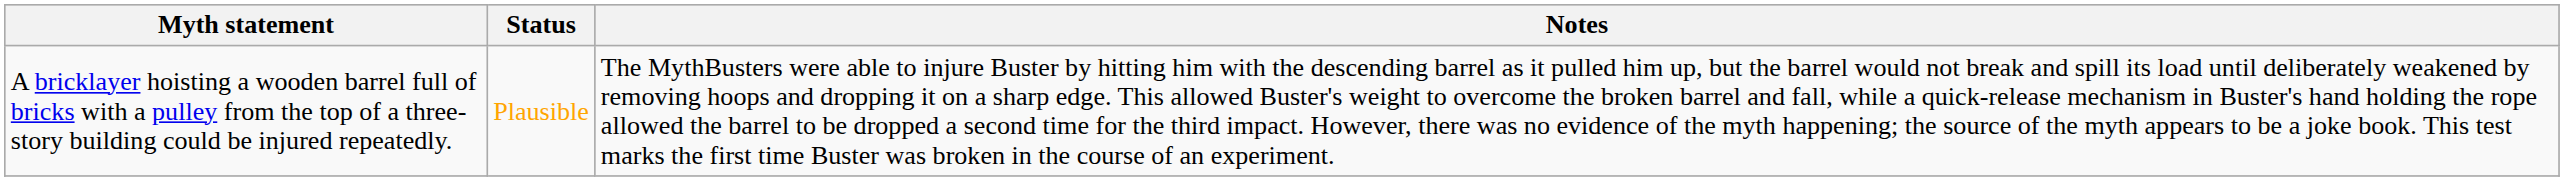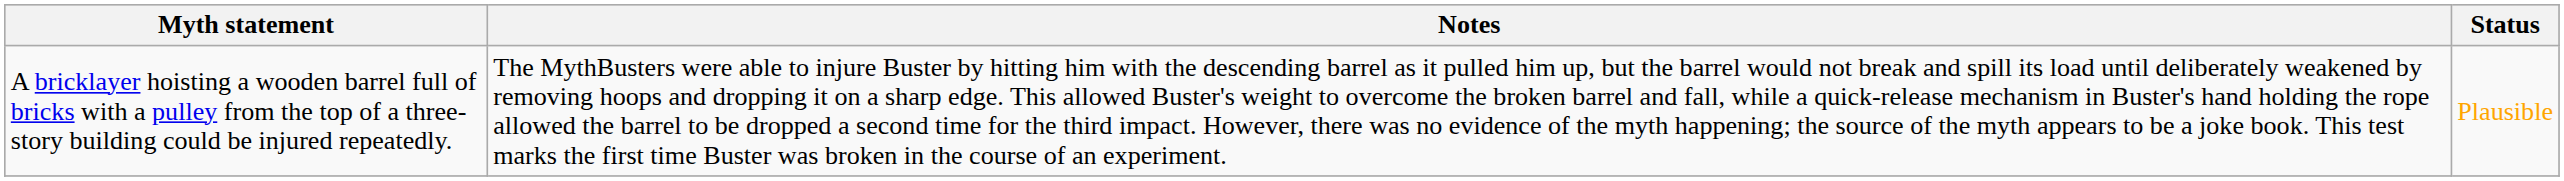columns swapped: (541, 25) <-> (1577, 25)
